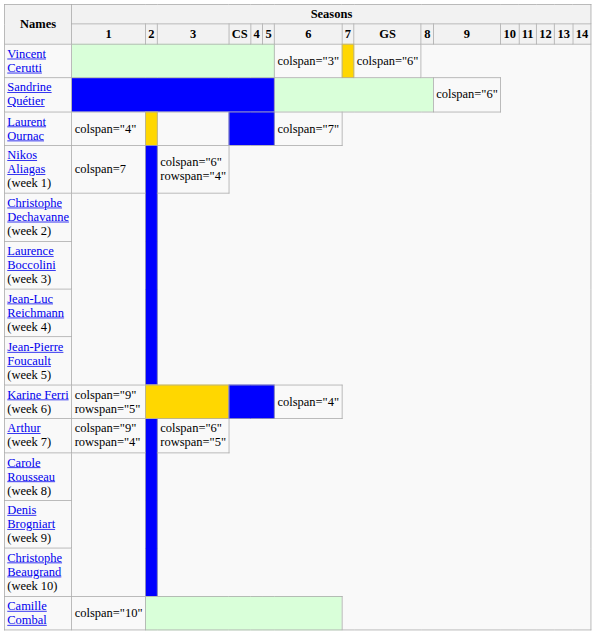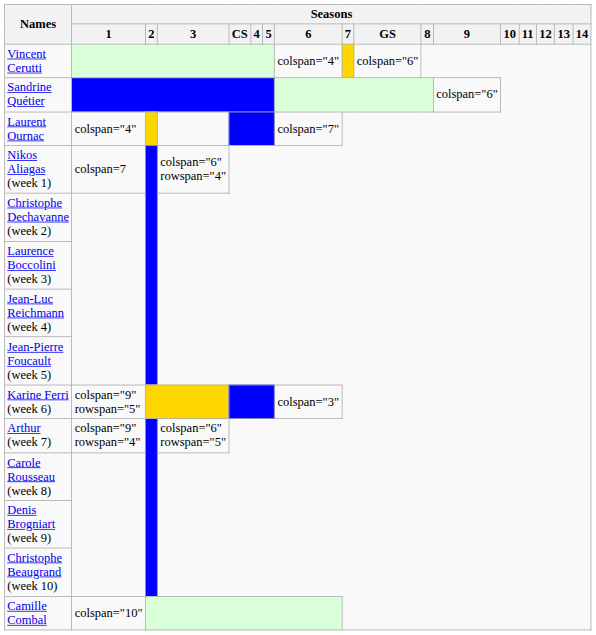(308, 61) colspan="3" -> (308, 61) colspan="4"
(308, 401) colspan="4" -> (308, 401) colspan="3"
